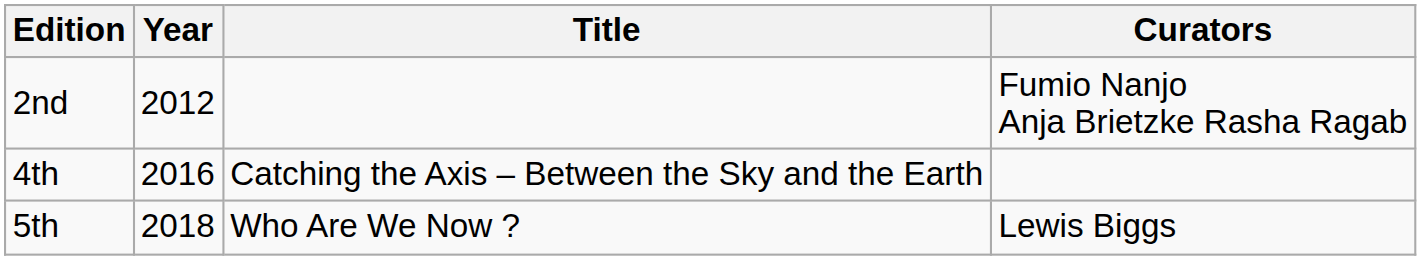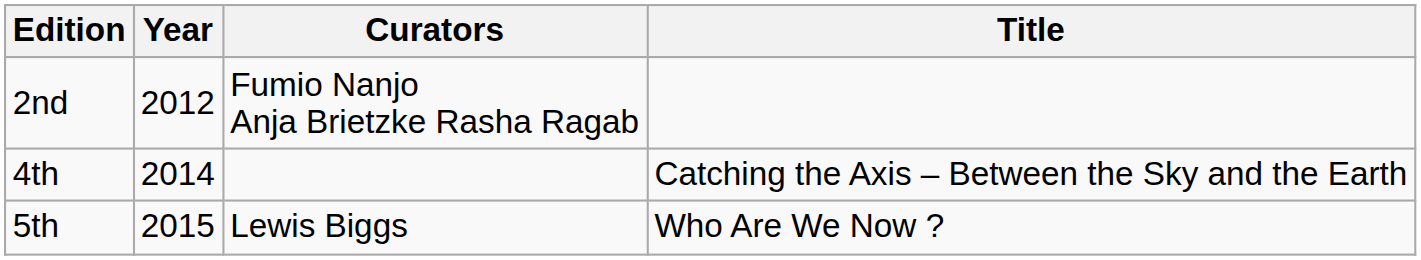columns swapped: (607, 30) <-> (1203, 30)
(178, 173) 2016 -> (178, 173) 2014
(178, 226) 2018 -> (178, 226) 2015
